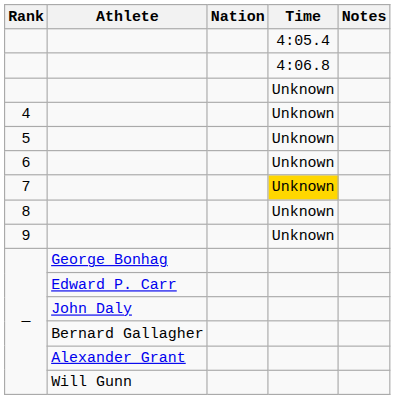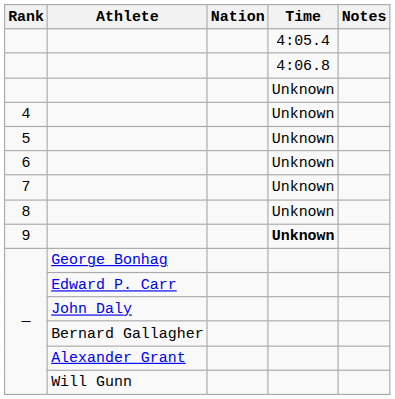(303, 187) gold background -> (303, 187) no background
(303, 236) normal -> (303, 236) bold
